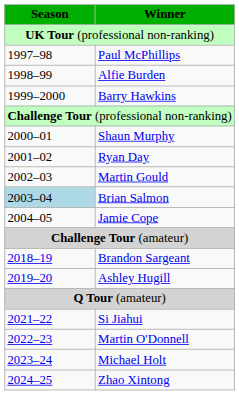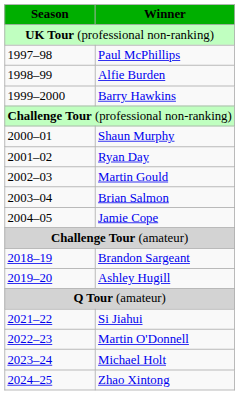(30, 197) lightblue background -> (30, 197) no background
